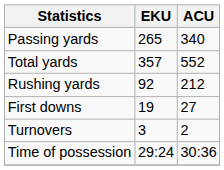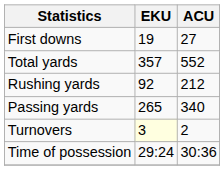rows swapped: (45, 107) <-> (53, 39)
(142, 130) no background -> (142, 130) lightyellow background
